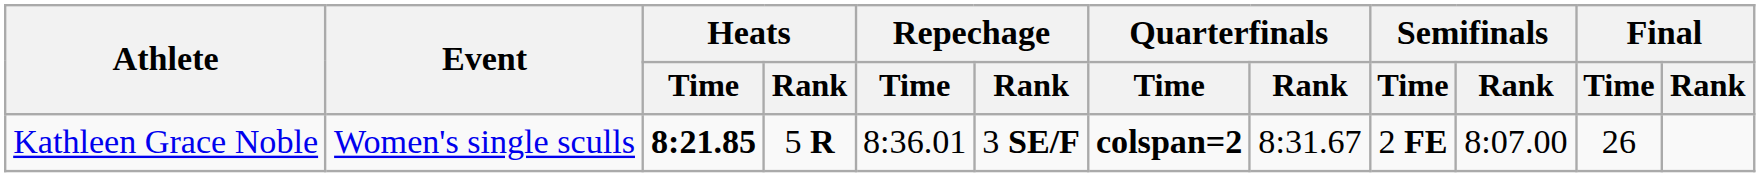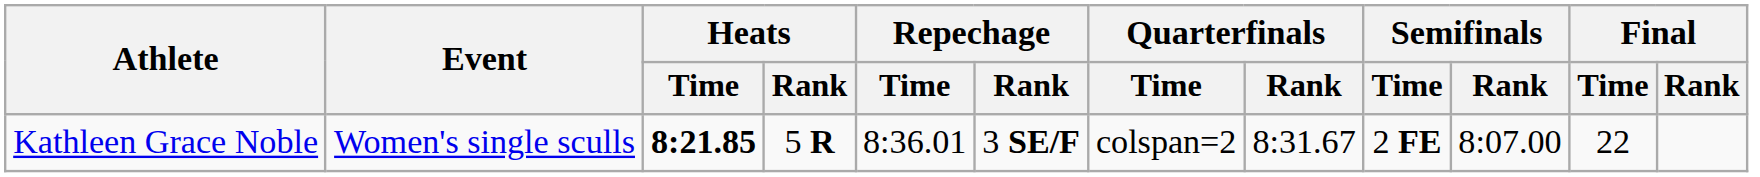(1169, 142) bold -> (1166, 142) normal
(1619, 142) 26 -> (1613, 142) 22
